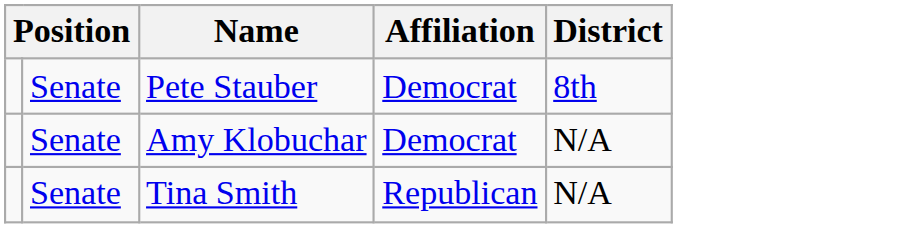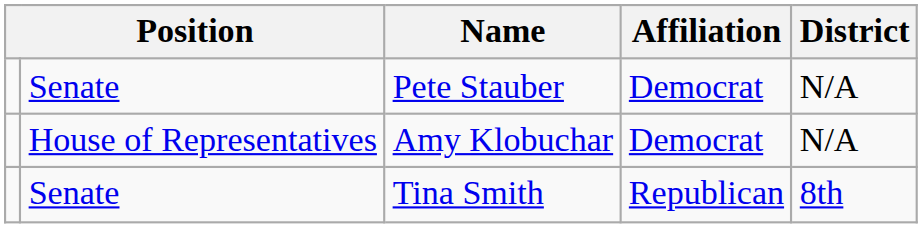(575, 85) 8th -> (829, 85) N/A
(75, 139) Senate -> (203, 139) House of Representatives
(583, 193) N/A -> (822, 193) 8th
